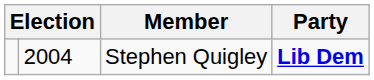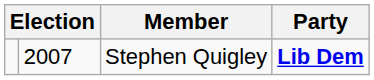(48, 56) 2004 -> (48, 56) 2007
